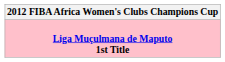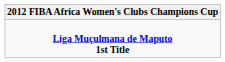(113, 44) pink background -> (113, 44) no background
